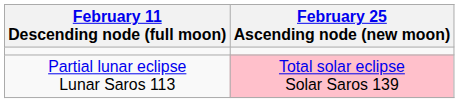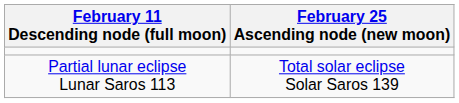(342, 76) pink background -> (342, 76) no background
